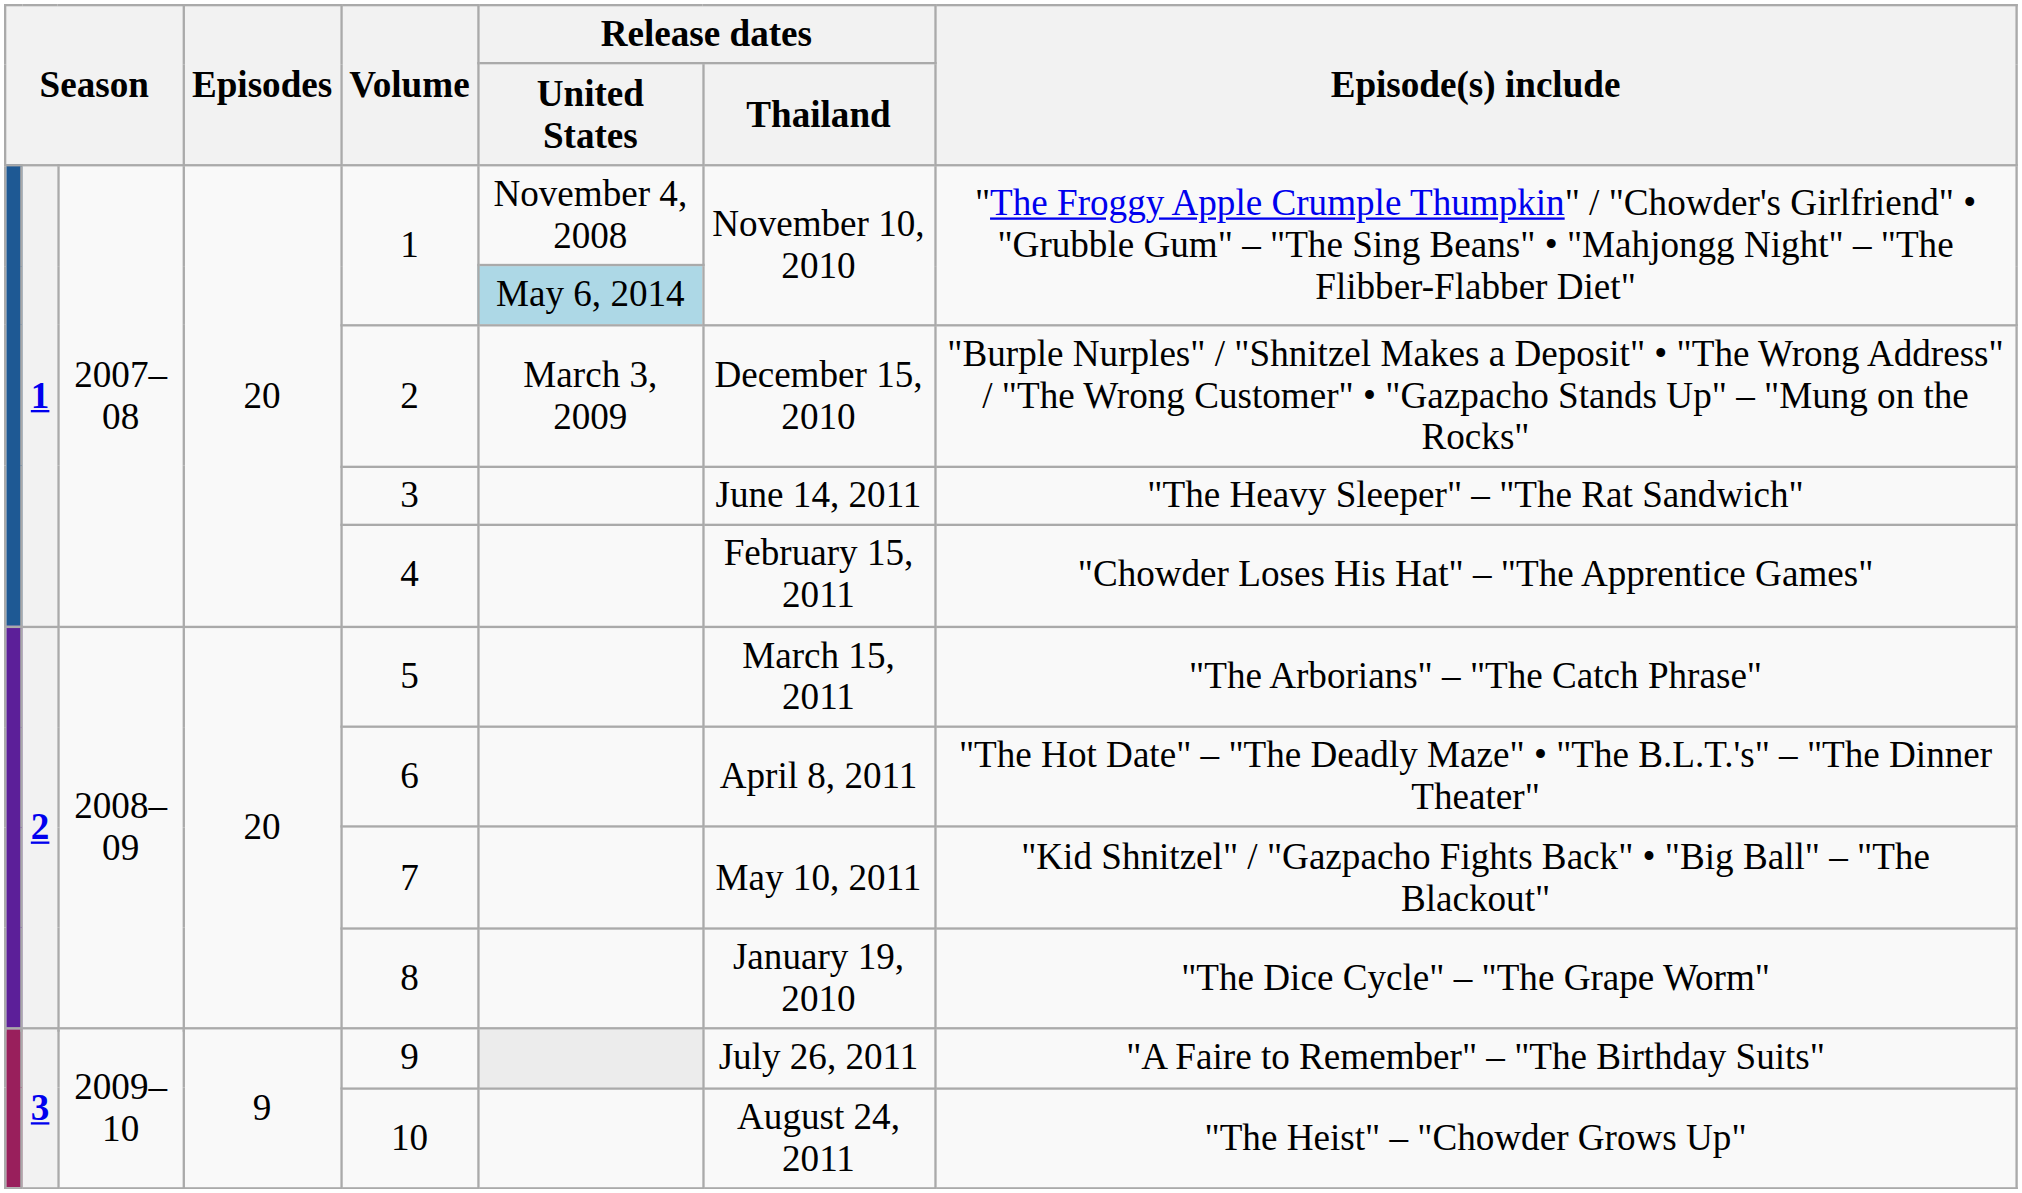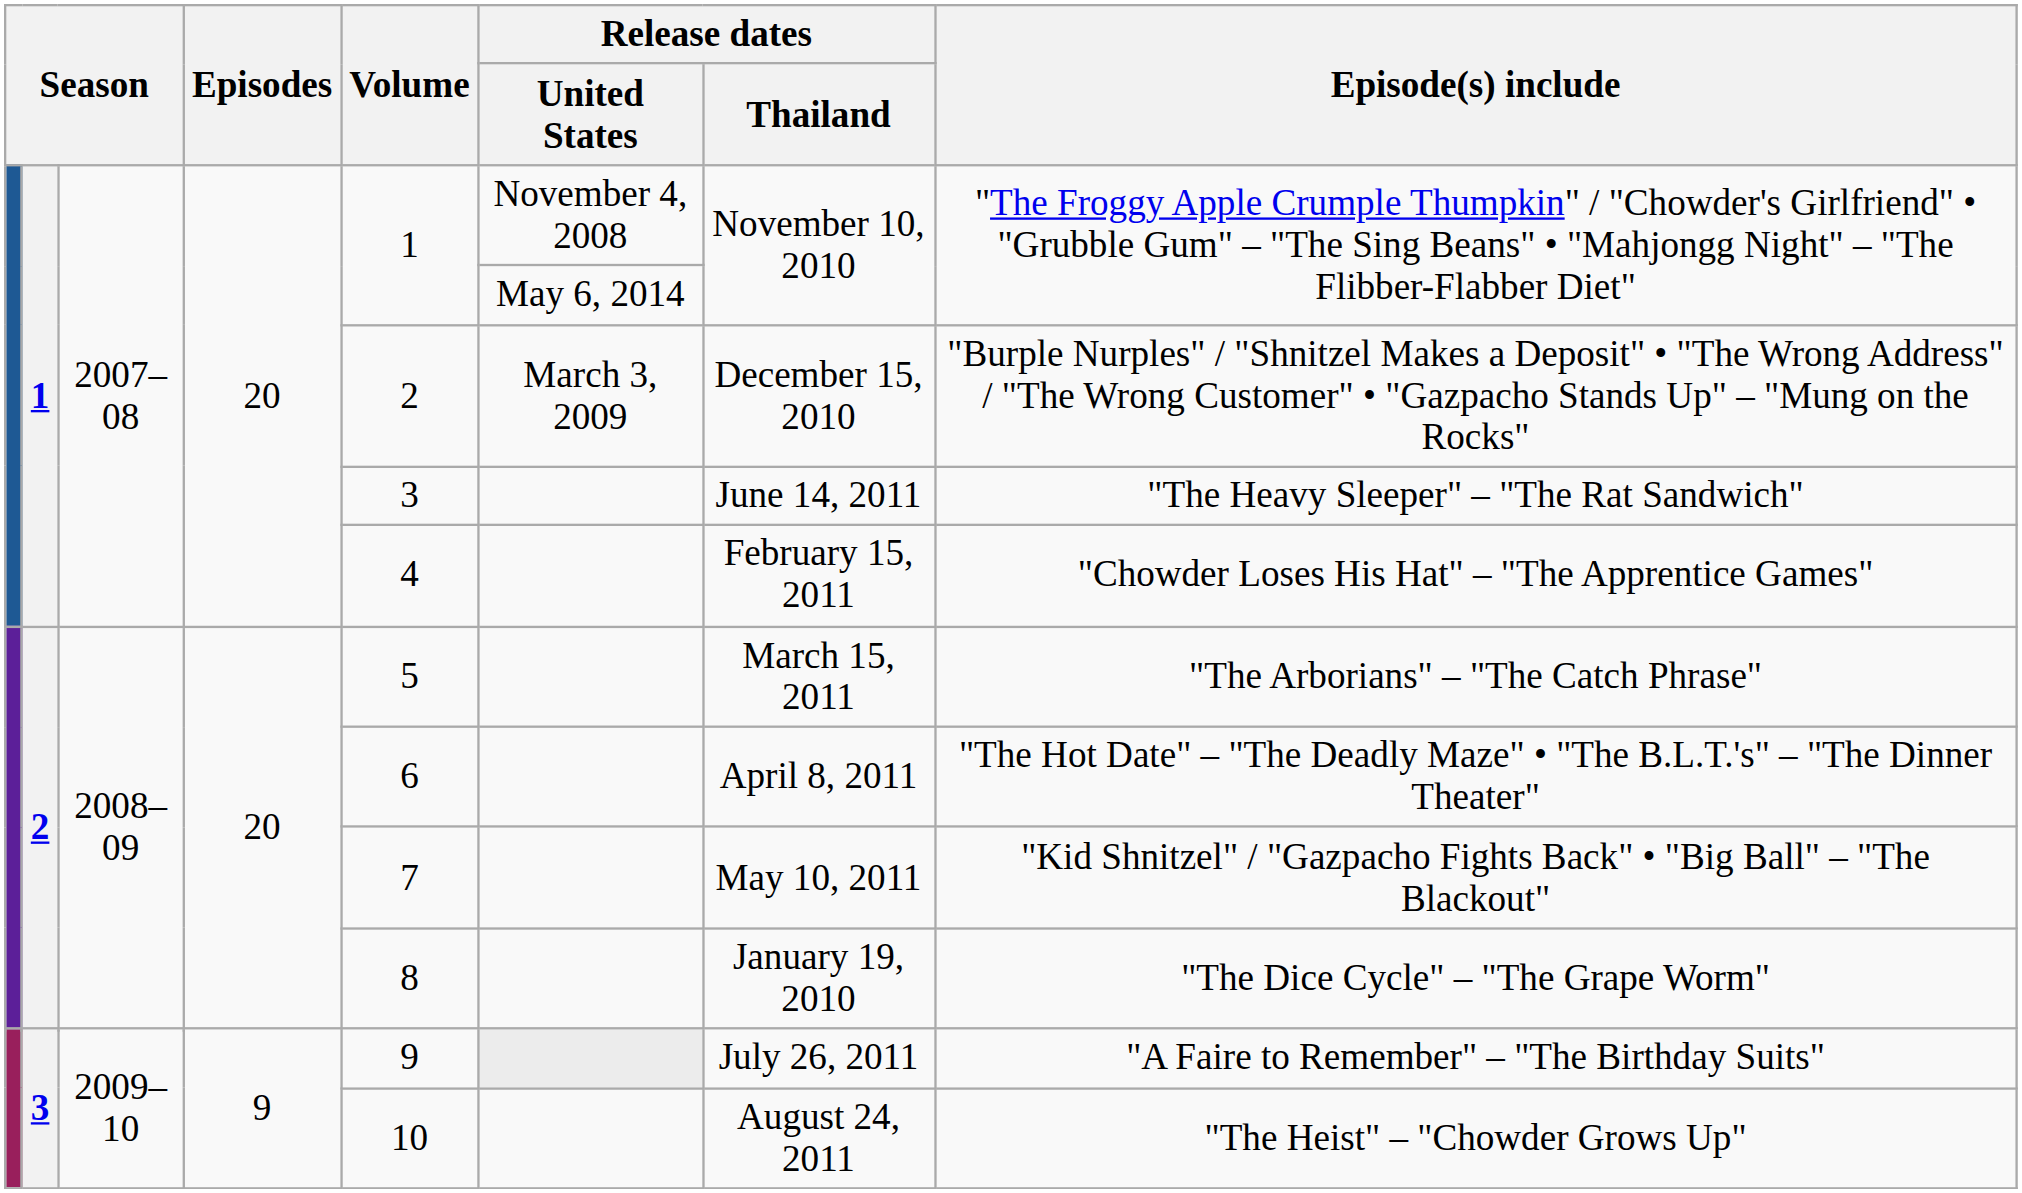(590, 294) lightblue background -> (590, 294) no background
